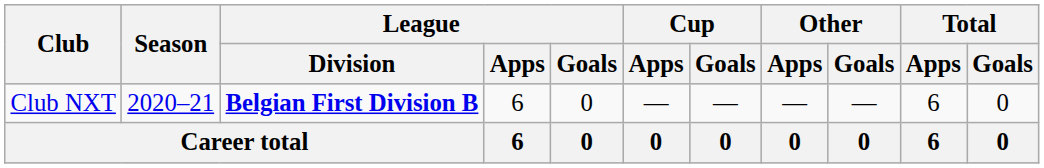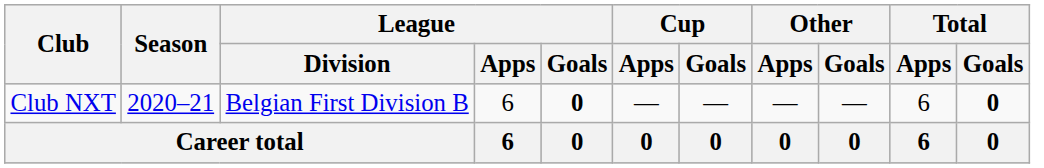(352, 102) bold -> (347, 102) normal
(587, 102) normal -> (577, 102) bold
(1003, 102) normal -> (993, 102) bold
